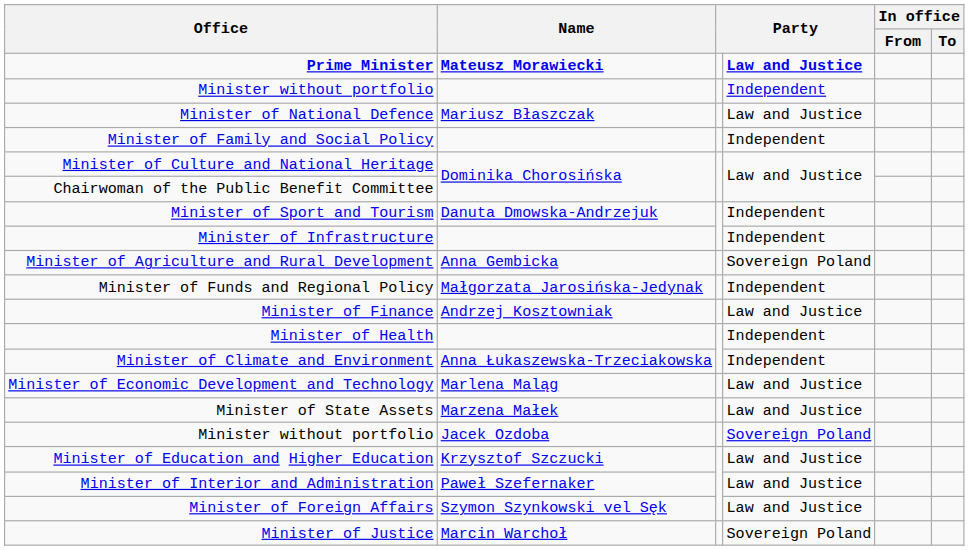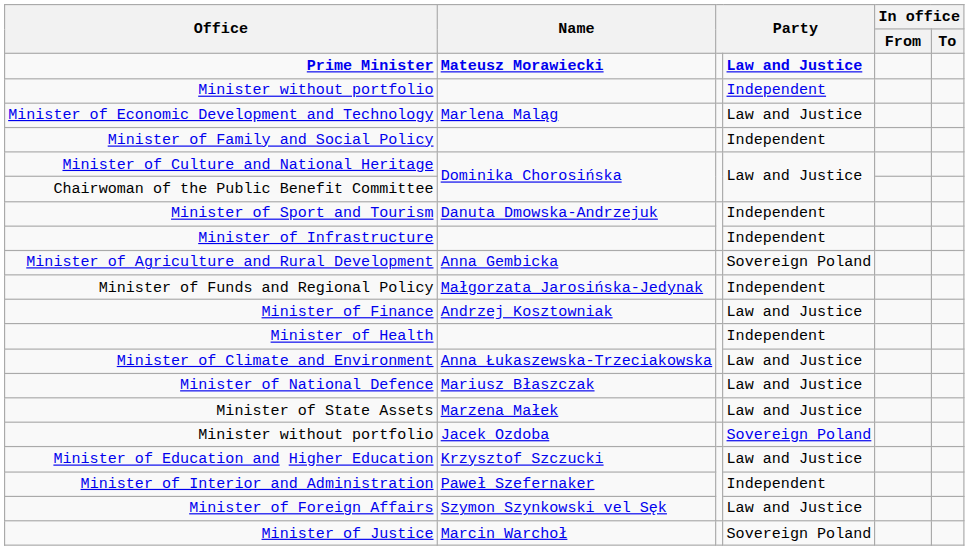rows swapped: (307, 115) <-> (221, 386)
(776, 361) Independent -> (794, 361) Law and Justice
(794, 484) Law and Justice -> (776, 484) Independent
